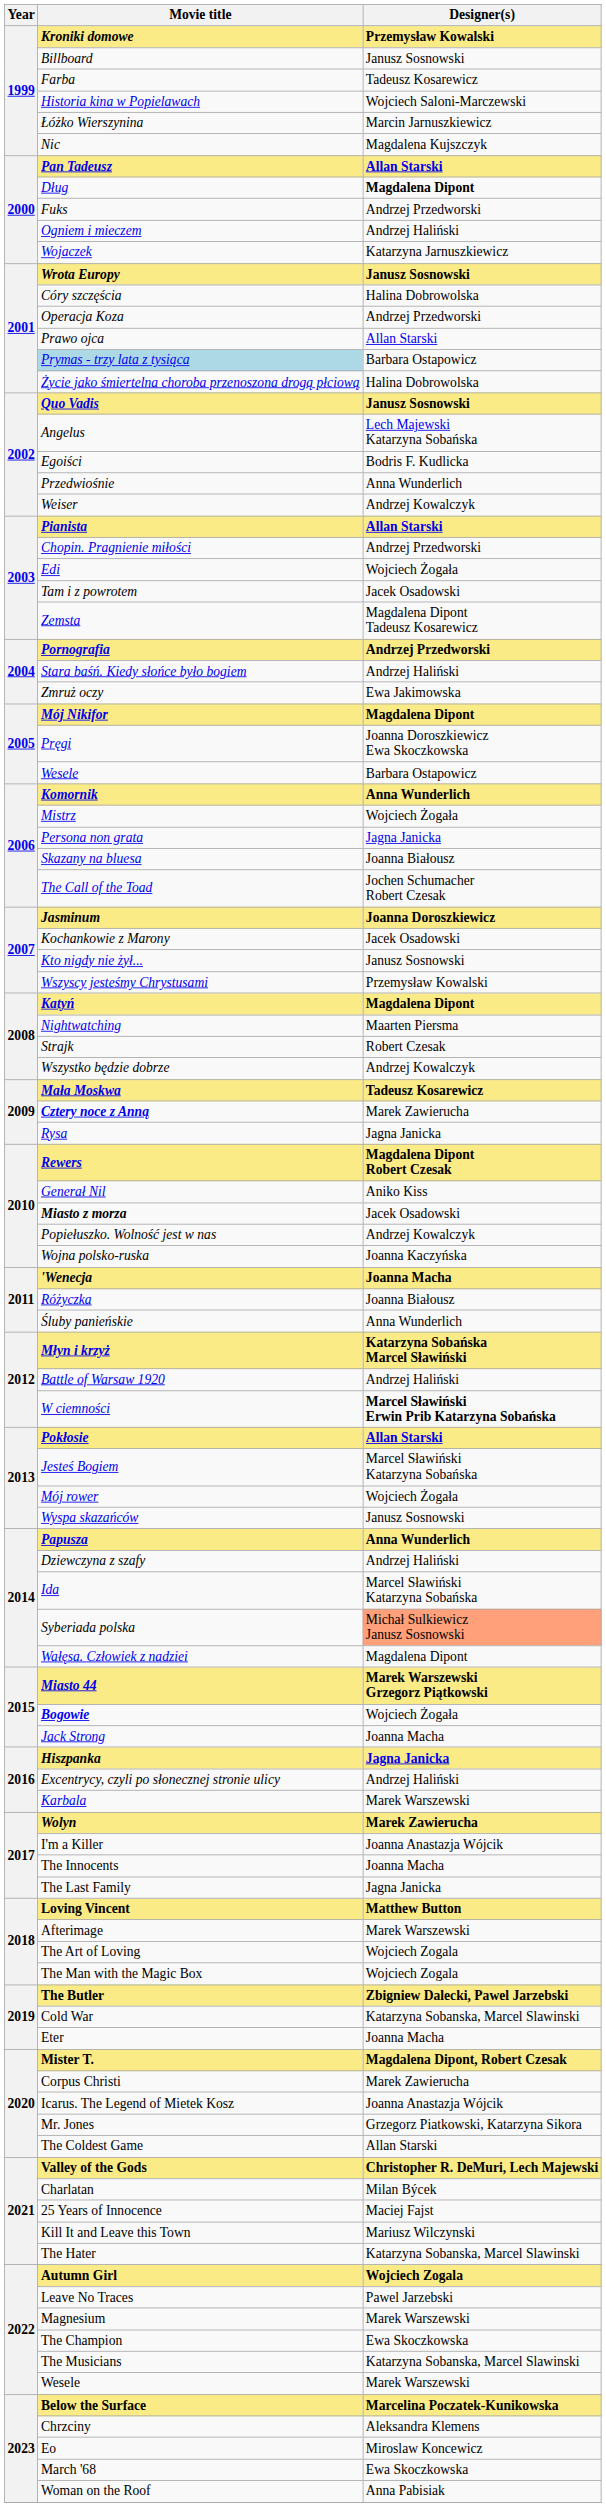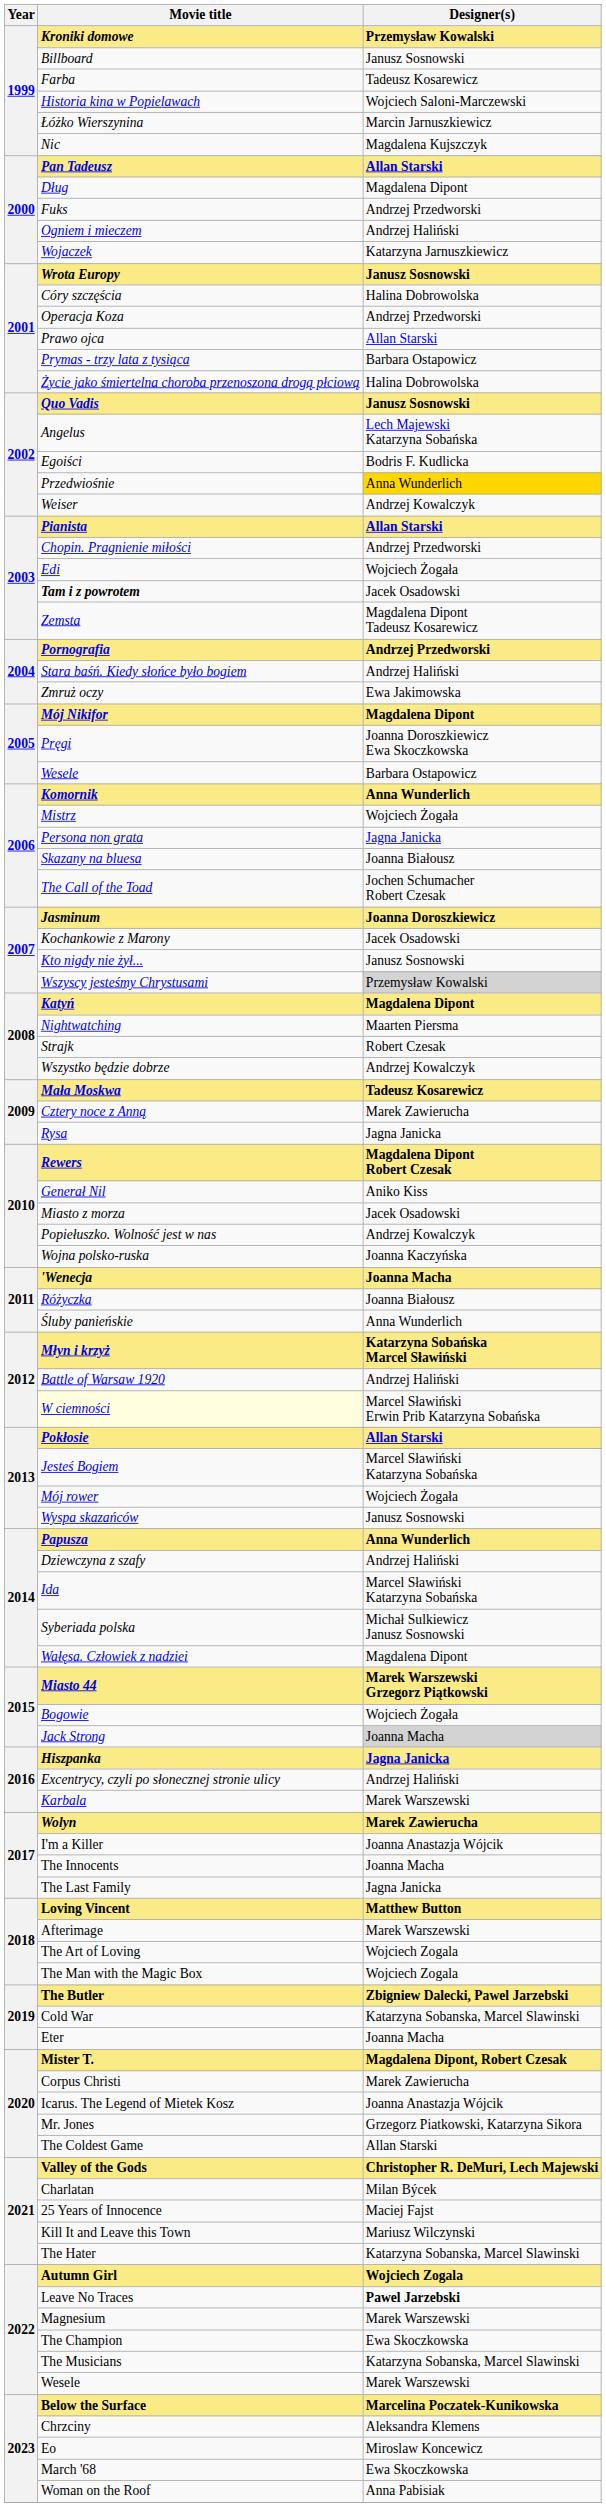(420, 187) bold -> (417, 187) normal
(115, 360) lightblue background -> (115, 360) no background
(414, 483) no background -> (414, 483) gold background
(89, 591) normal -> (90, 591) bold
(427, 982) no background -> (427, 982) lightgrey background
(95, 1111) bold -> (94, 1111) normal
(84, 1213) bold -> (83, 1213) normal
(76, 1408) no background -> (76, 1408) lightyellow background
(461, 1408) bold -> (453, 1408) normal
(417, 1627) lightsalmon background -> (417, 1627) no background
(65, 1714) bold -> (65, 1714) normal
(405, 1736) no background -> (405, 1736) lightgrey background
(409, 2297) normal -> (413, 2297) bold
